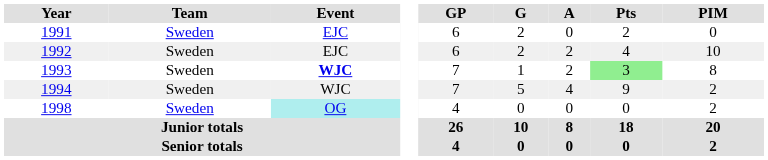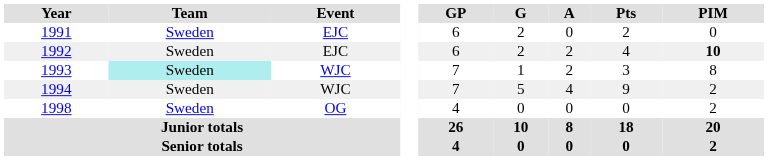(713, 51) normal -> (713, 51) bold
(190, 70) no background -> (190, 70) paleturquoise background
(335, 70) bold -> (335, 70) normal
(626, 70) lightgreen background -> (626, 70) no background
(335, 108) paleturquoise background -> (335, 108) no background
